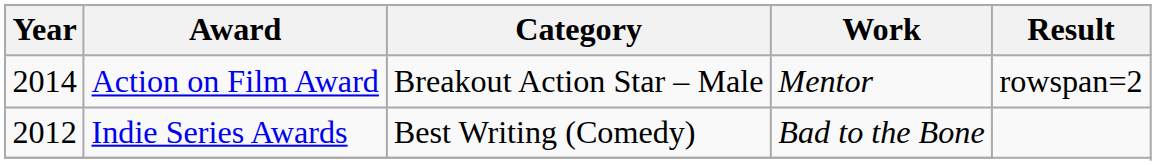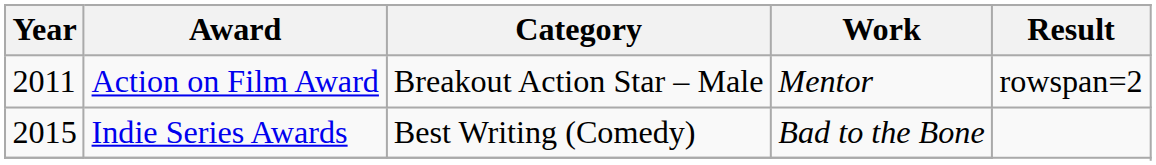(45, 81) 2014 -> (44, 81) 2011
(45, 132) 2012 -> (45, 132) 2015
